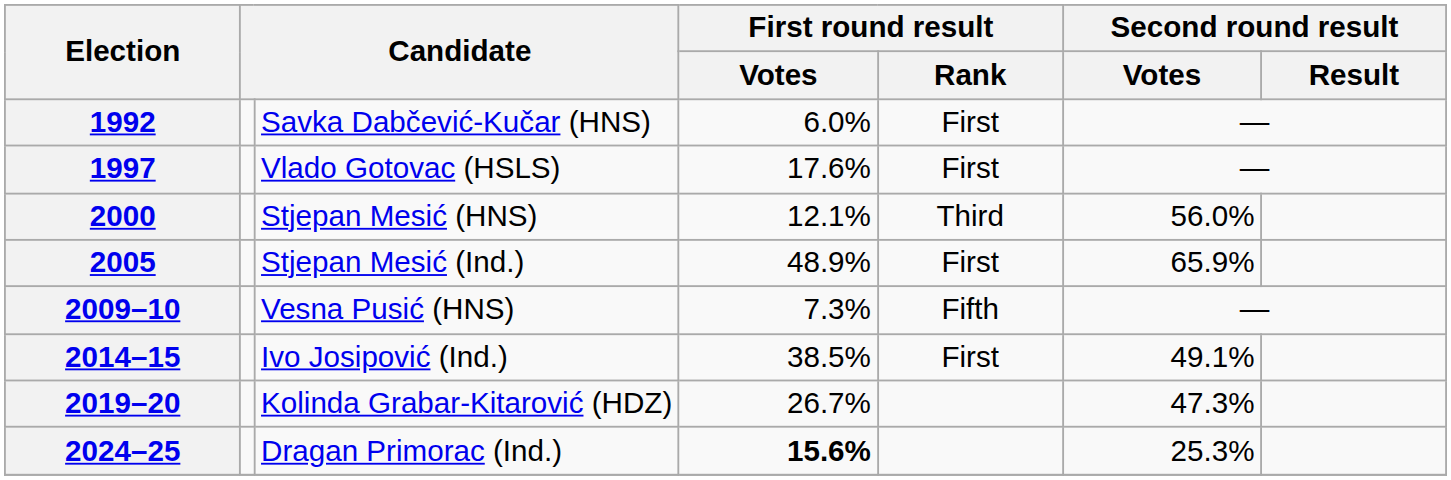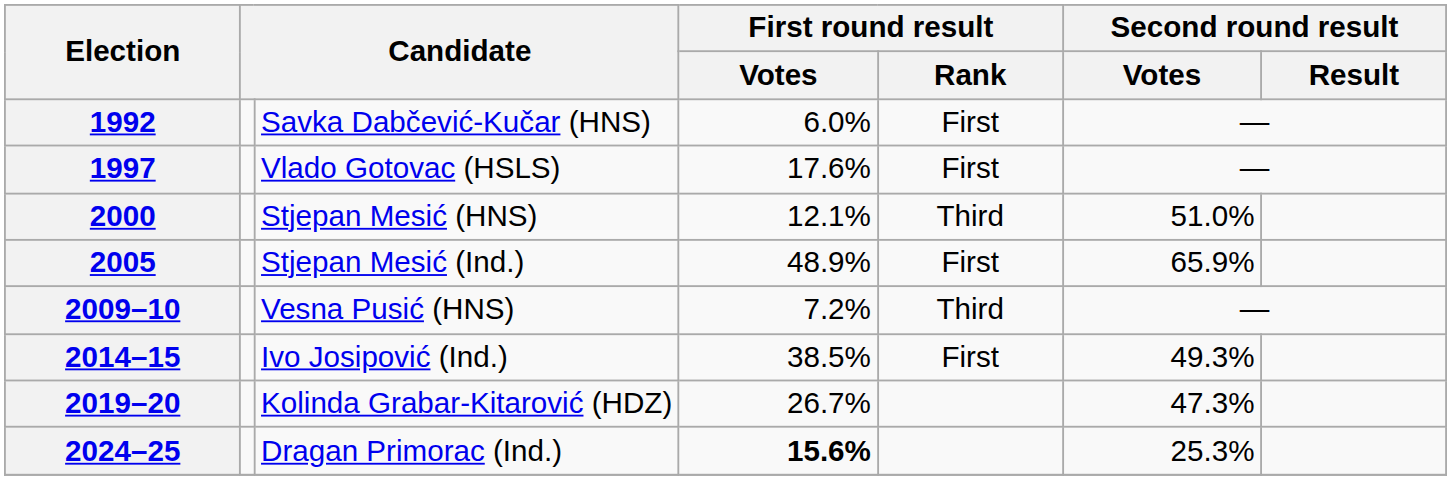(1213, 215) 56.0% -> (1213, 215) 51.0%
(837, 309) 7.3% -> (837, 309) 7.2%
(970, 309) Fifth -> (970, 309) Third
(1213, 356) 49.1% -> (1213, 356) 49.3%
